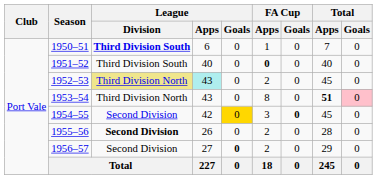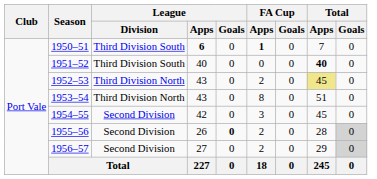(142, 47) bold -> (139, 47) normal
(207, 47) normal -> (202, 47) bold
(267, 47) normal -> (262, 47) bold
(267, 64) bold -> (262, 64) normal
(327, 64) normal -> (321, 64) bold
(142, 81) khaki background -> (139, 81) no background
(207, 81) paleturquoise background -> (202, 81) no background
(327, 81) no background -> (321, 81) khaki background
(327, 98) bold -> (321, 98) normal
(357, 98) pink background -> (351, 98) no background
(237, 115) gold background -> (232, 115) no background
(297, 115) bold -> (292, 115) normal
(142, 132) bold -> (139, 132) normal
(237, 132) normal -> (232, 132) bold
(357, 132) no background -> (351, 132) lightgrey background
(237, 149) bold -> (232, 149) normal
(357, 149) no background -> (351, 149) lightgrey background
